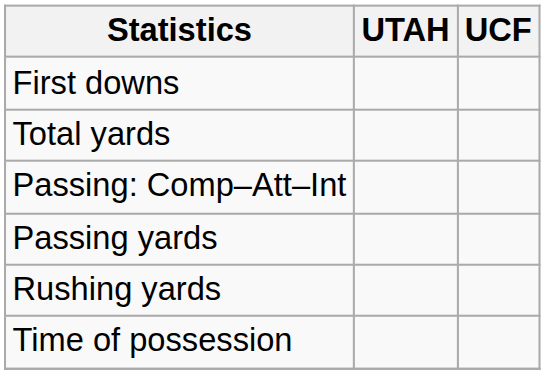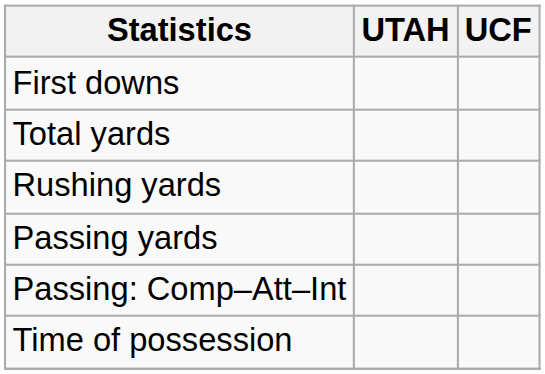rows swapped: (117, 289) <-> (179, 186)
